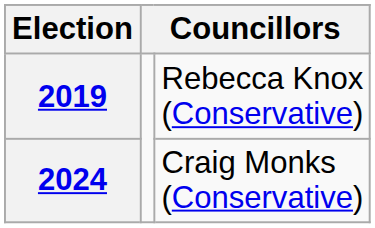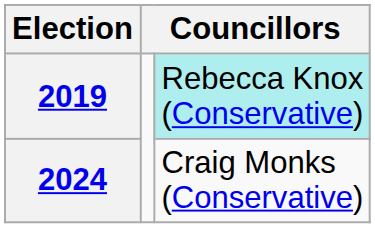(262, 95) no background -> (262, 95) paleturquoise background
